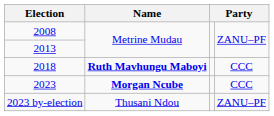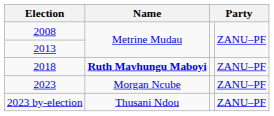(241, 66) CCC -> (241, 66) ZANU–PF
(147, 84) bold -> (147, 84) normal
(241, 84) CCC -> (241, 84) ZANU–PF
